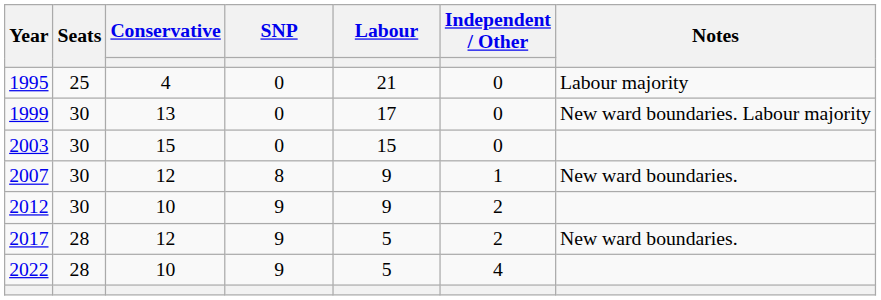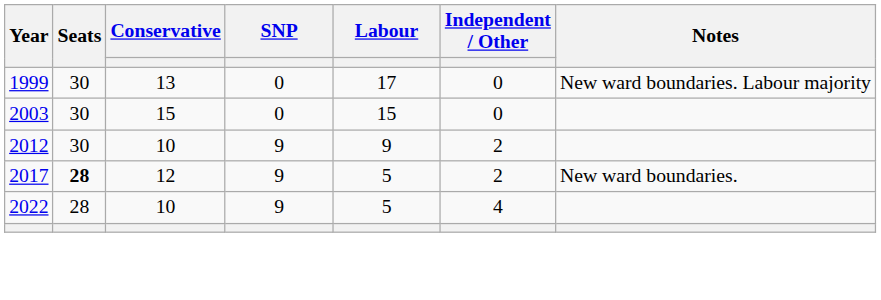- row: (29, 82)
- row: (29, 176)
(79, 238) normal -> (79, 176) bold
